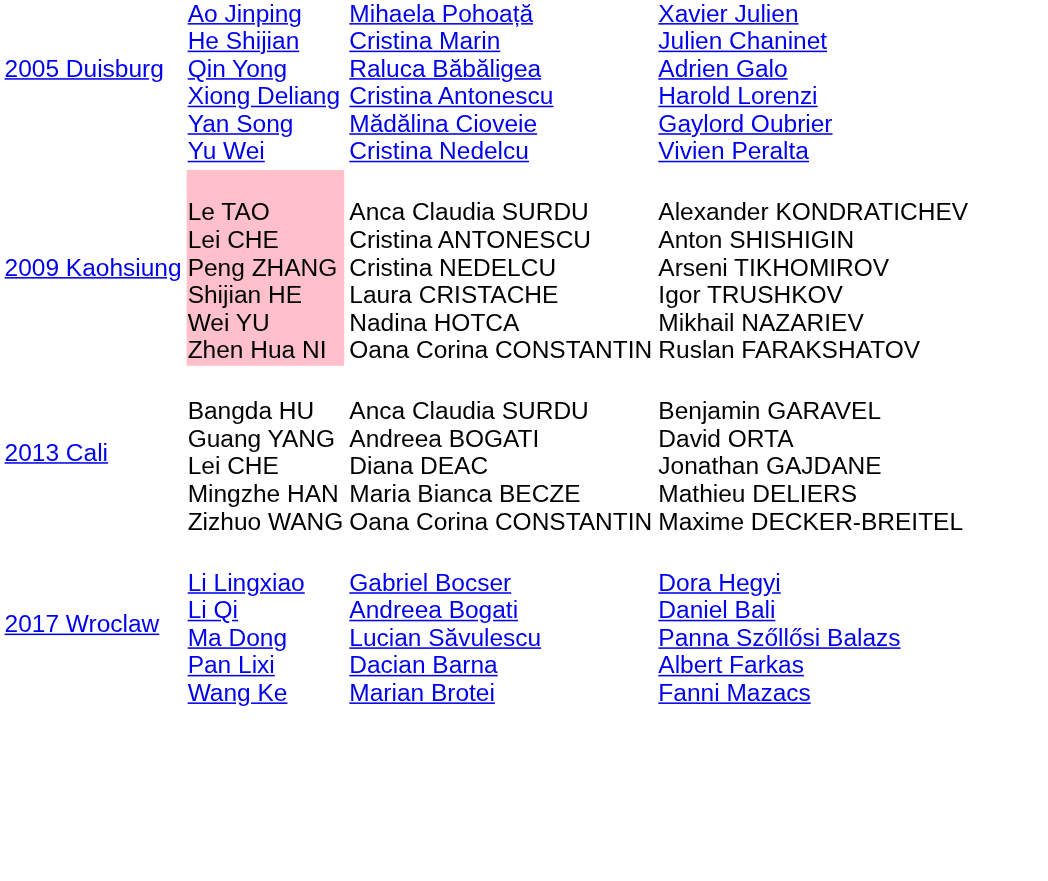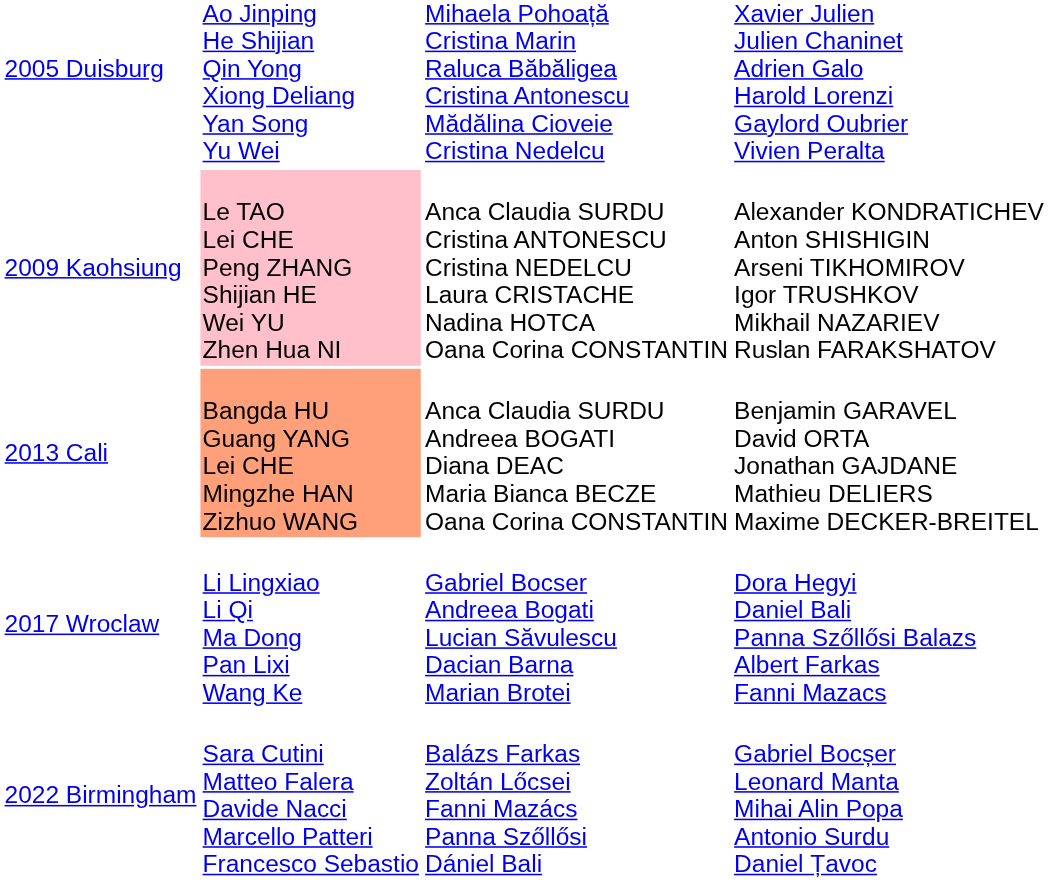(265, 466) no background -> (280, 466) lightsalmon background
+ row: (101, 795)
